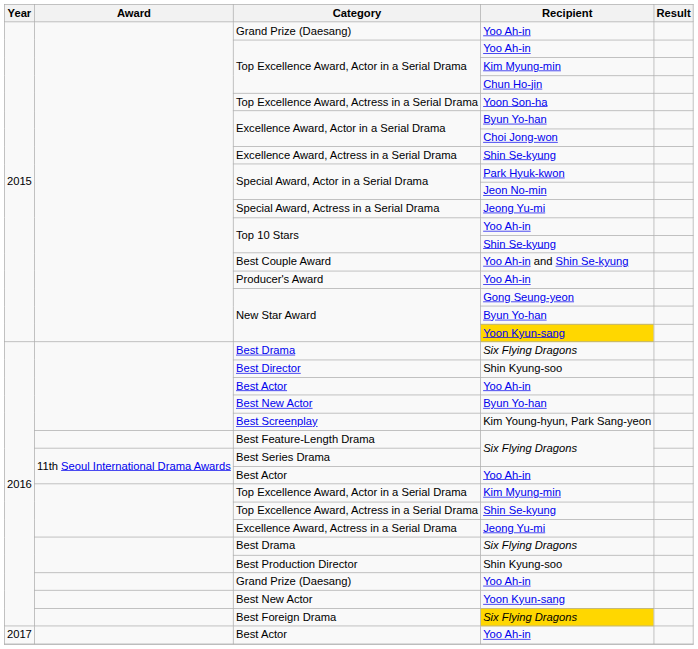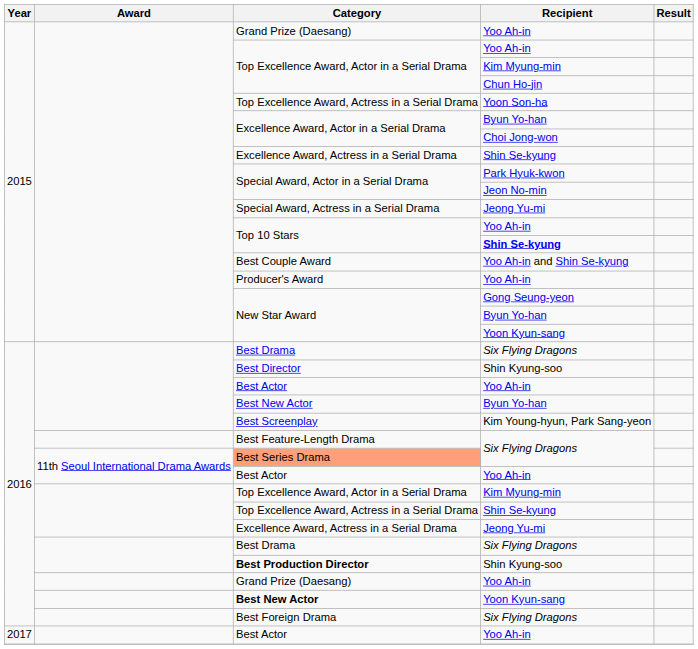(520, 244) normal -> (522, 244) bold
(524, 333) gold background -> (524, 333) no background
(283, 457) no background -> (283, 457) lightsalmon background
(297, 564) normal -> (302, 564) bold
(274, 599) normal -> (277, 599) bold
(530, 617) gold background -> (530, 617) no background
